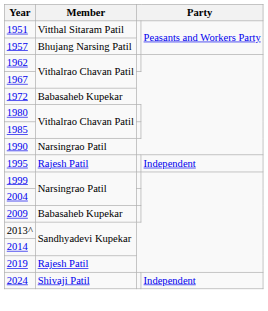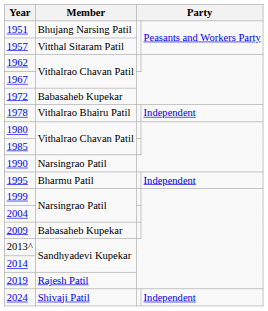(81, 29) Vitthal Sitaram Patil -> (85, 29) Bhujang Narsing Patil
(85, 46) Bhujang Narsing Patil -> (81, 46) Vitthal Sitaram Patil
+ row: (17, 113)
(63, 163) Rajesh Patil -> (66, 180) Bharmu Patil
